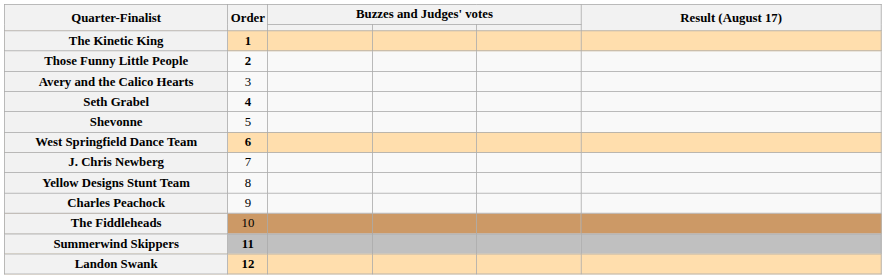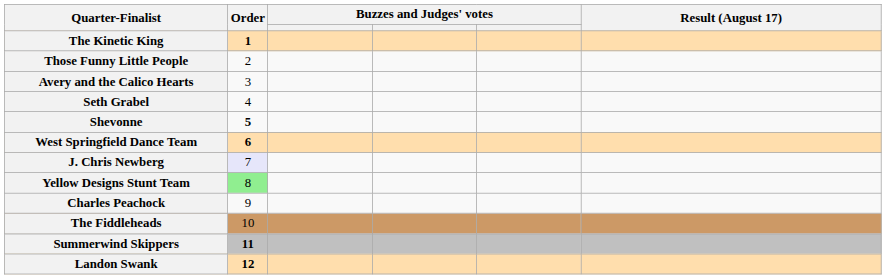(248, 61) bold -> (248, 61) normal
(248, 101) bold -> (248, 101) normal
(248, 122) normal -> (248, 122) bold
(248, 162) no background -> (248, 162) lavender background
(248, 182) no background -> (248, 182) lightgreen background
